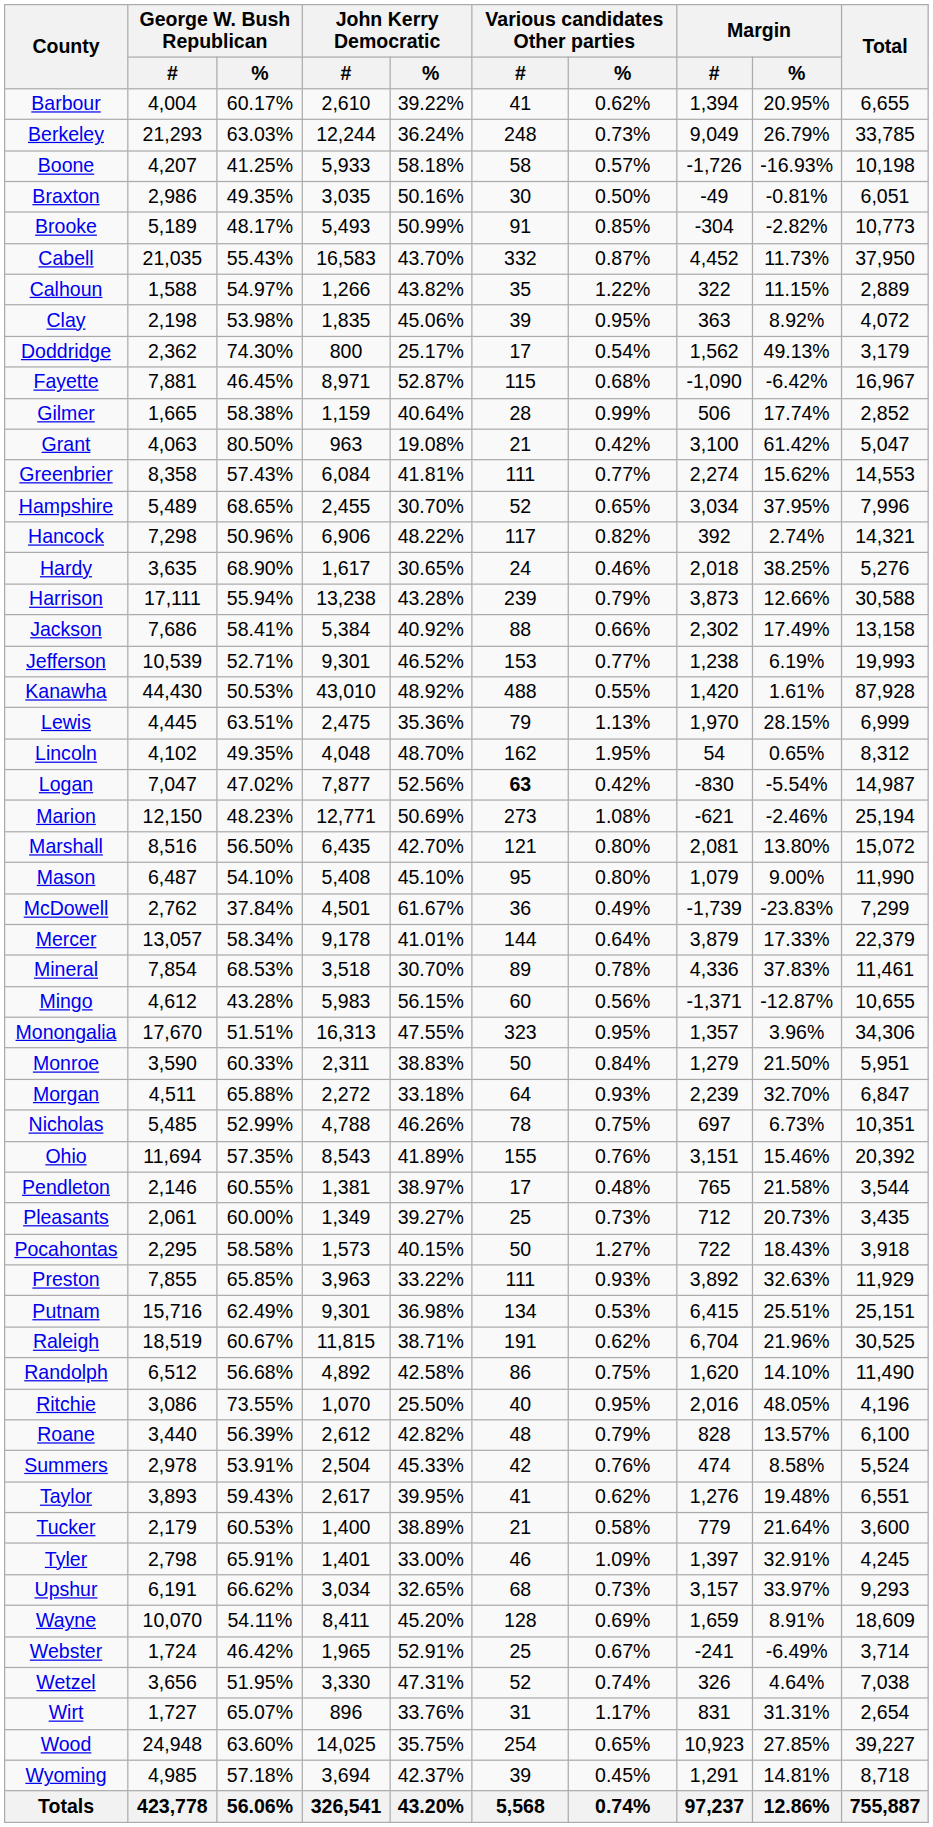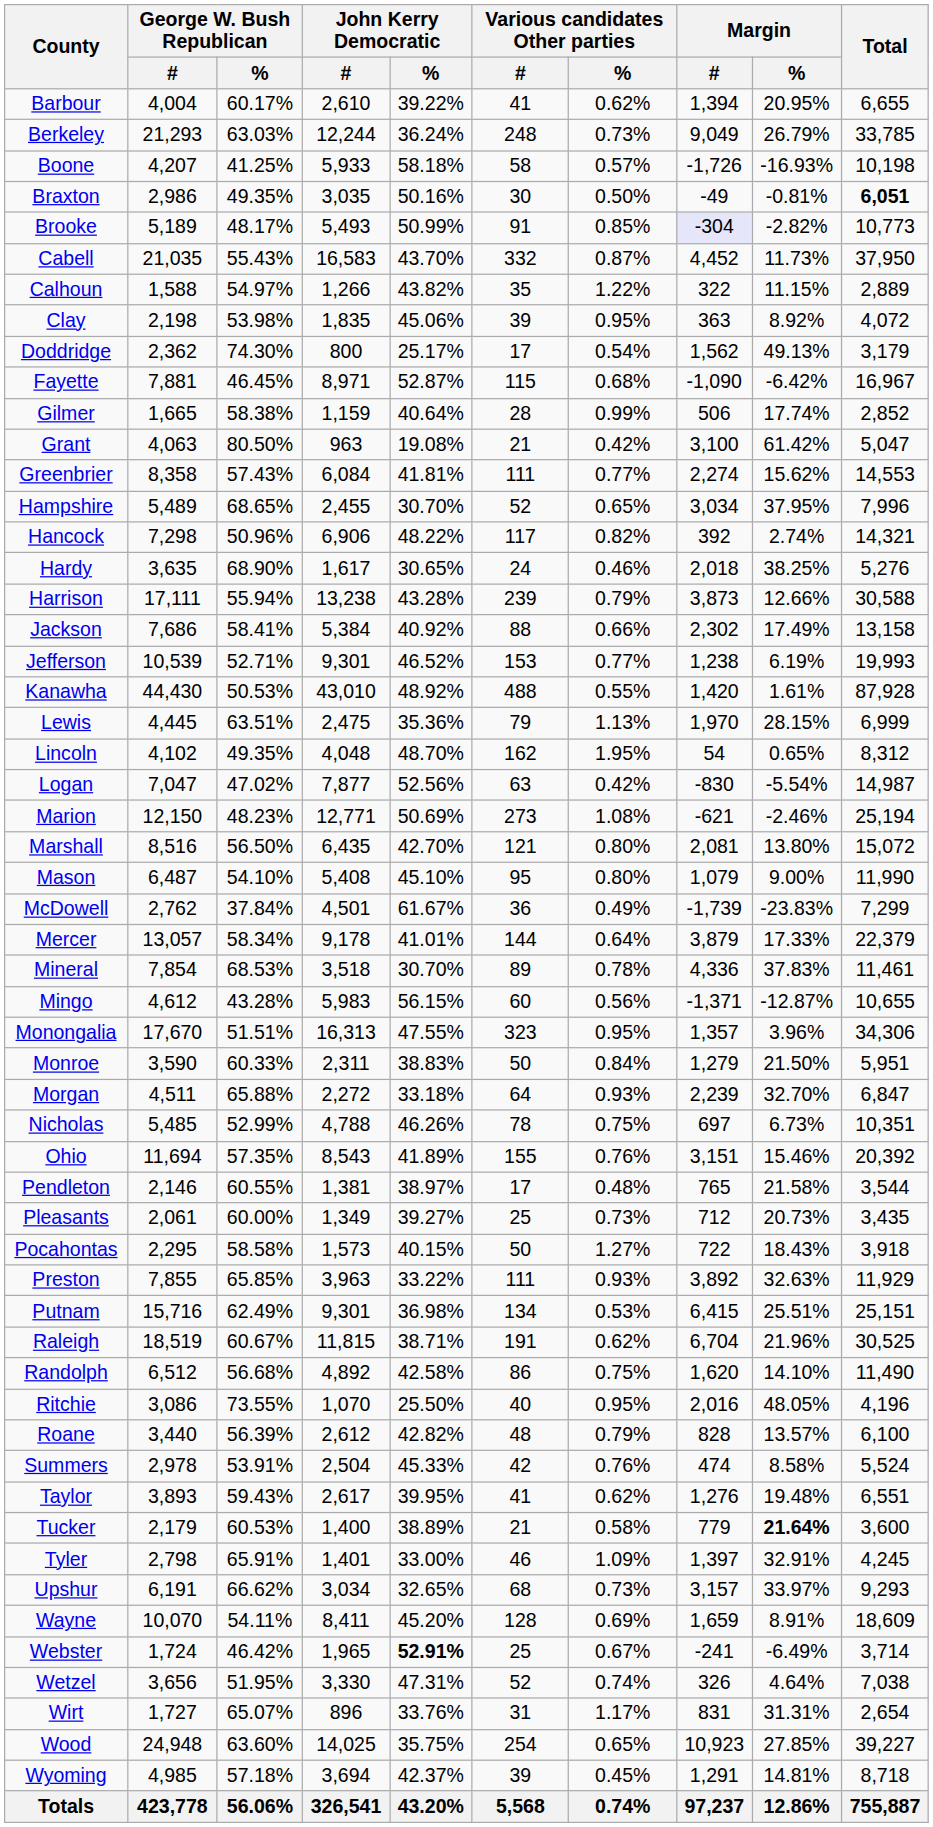(885, 196) normal -> (885, 196) bold
(714, 227) no background -> (714, 227) lavender background
(520, 784) bold -> (520, 784) normal
(797, 1527) normal -> (797, 1527) bold
(431, 1651) normal -> (431, 1651) bold
